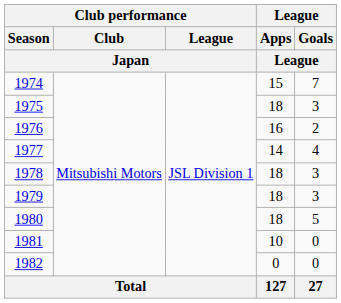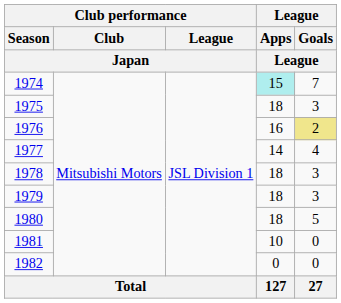(276, 83) no background -> (276, 83) paleturquoise background
(316, 128) no background -> (316, 128) khaki background
